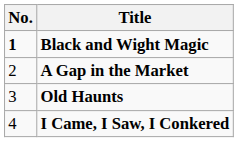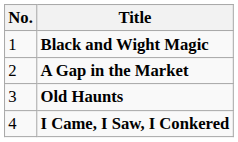(13, 44) bold -> (13, 44) normal
